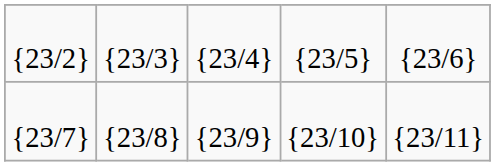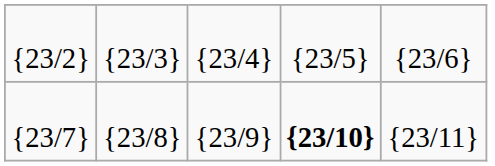(333, 137) normal -> (330, 137) bold
